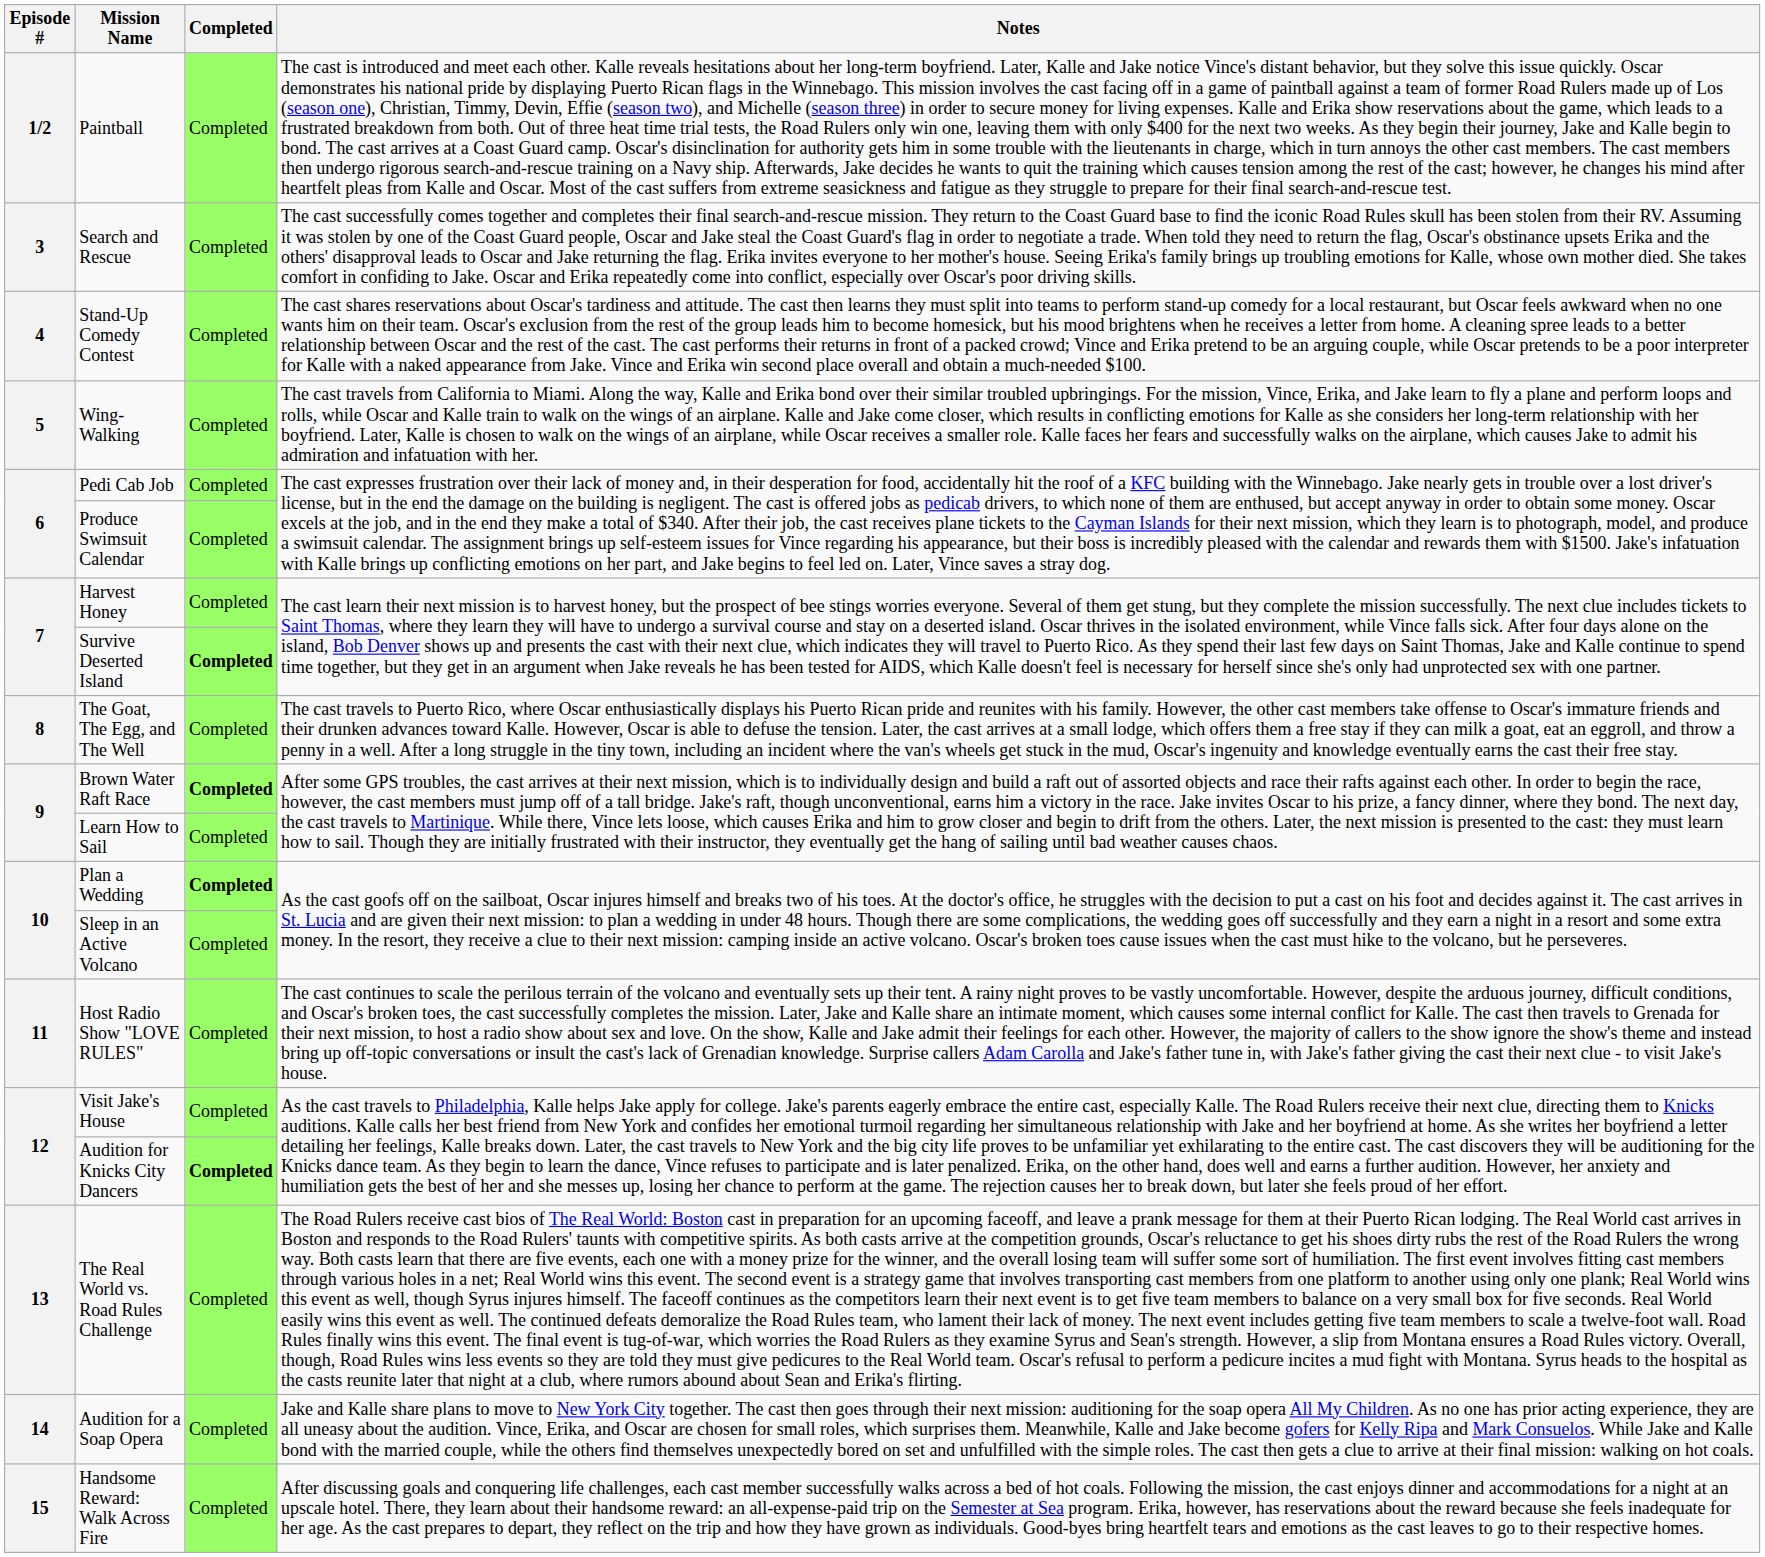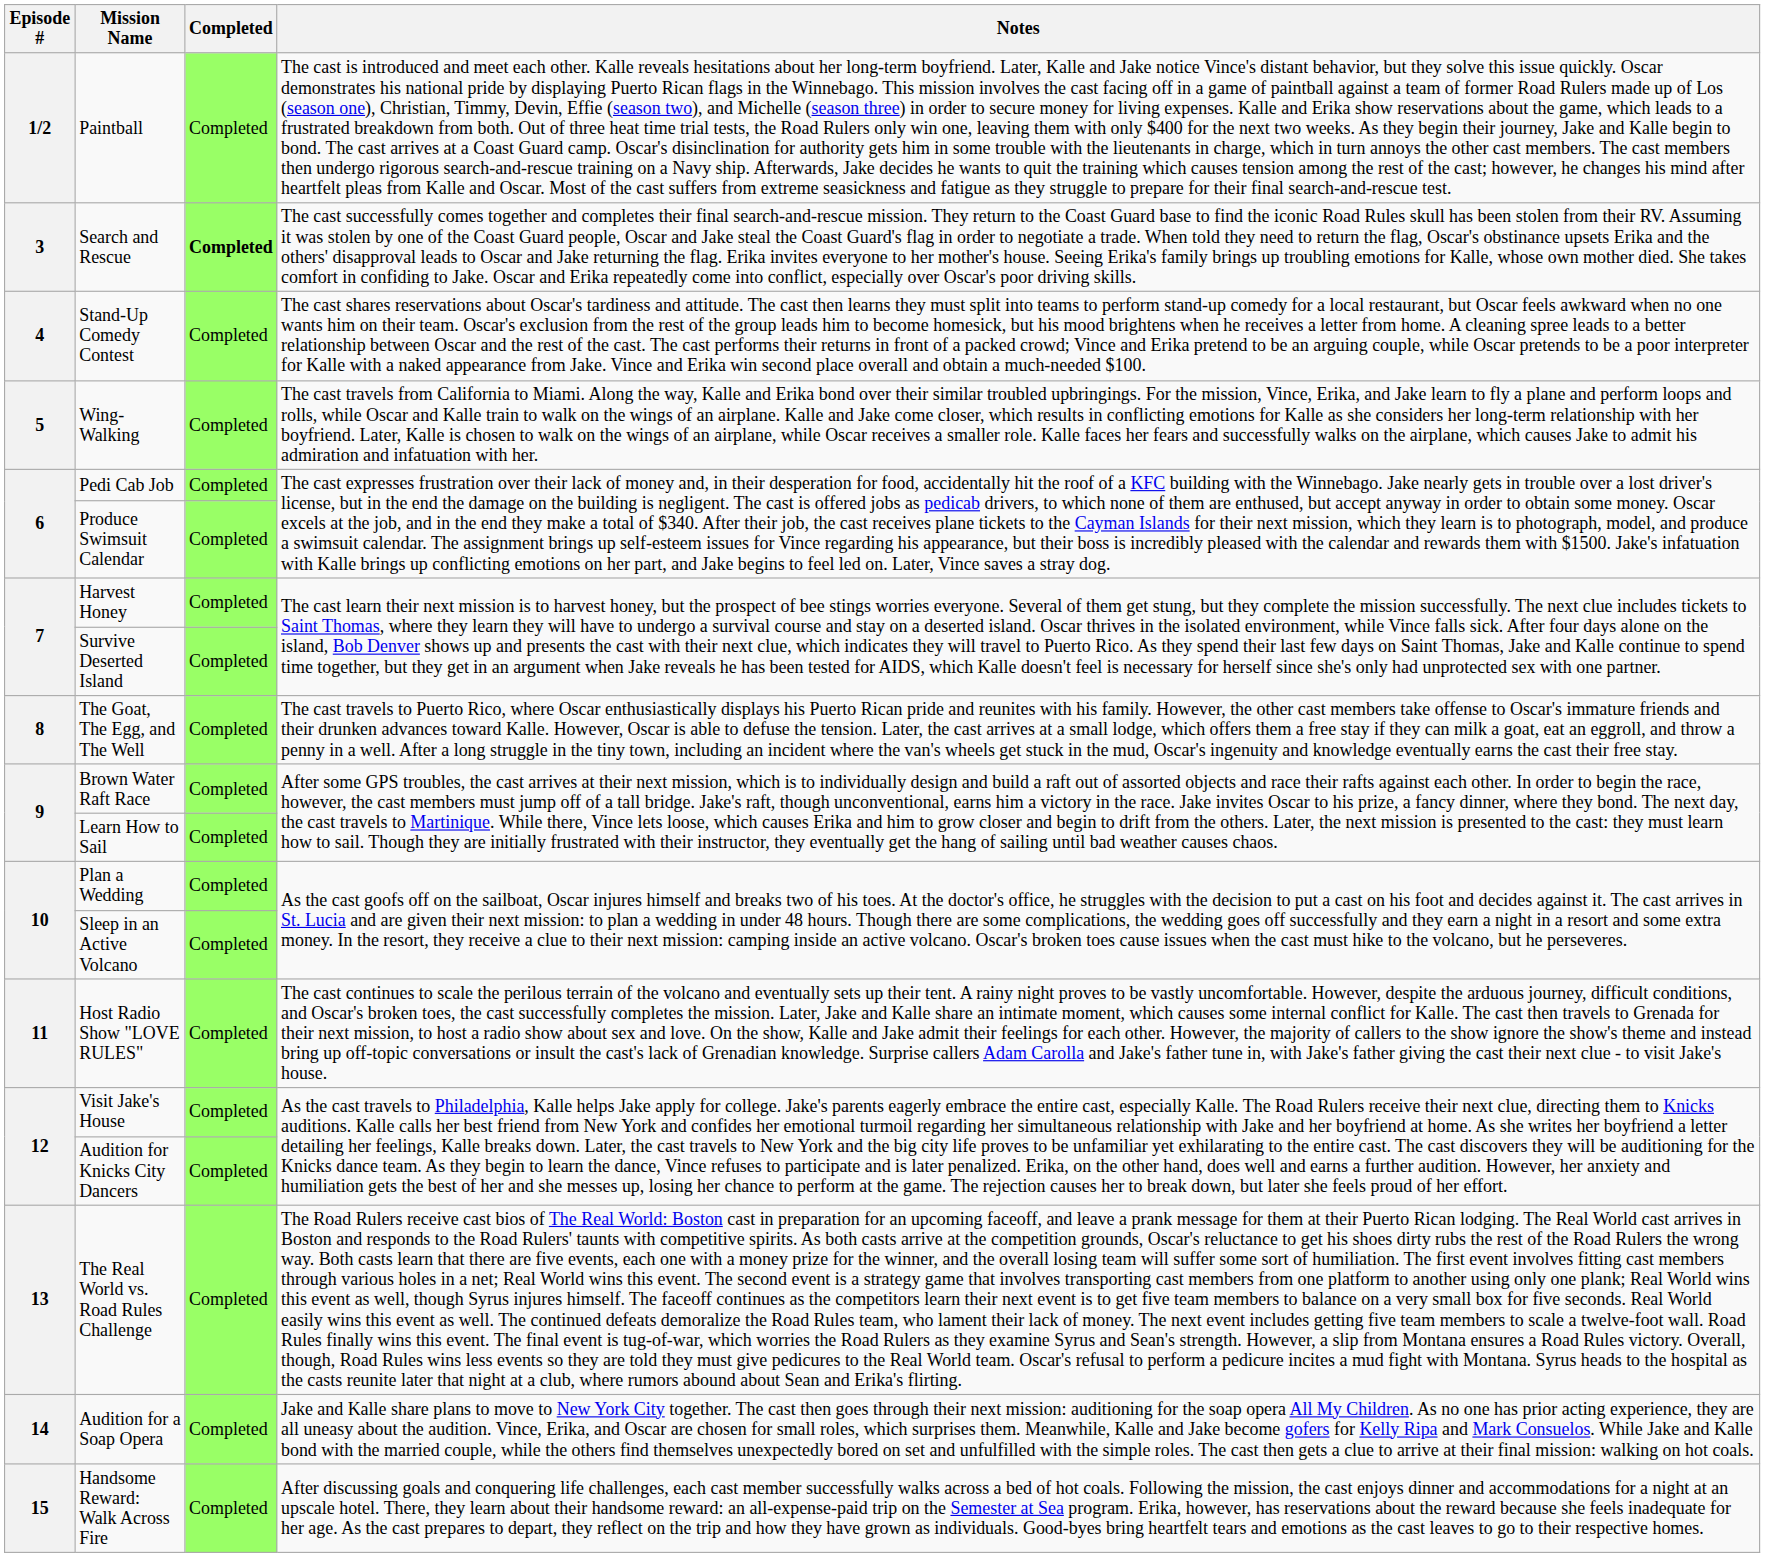(228, 246) normal -> (231, 246) bold
(231, 661) bold -> (228, 661) normal
(231, 788) bold -> (228, 788) normal
(231, 885) bold -> (228, 885) normal
(231, 1170) bold -> (228, 1170) normal
